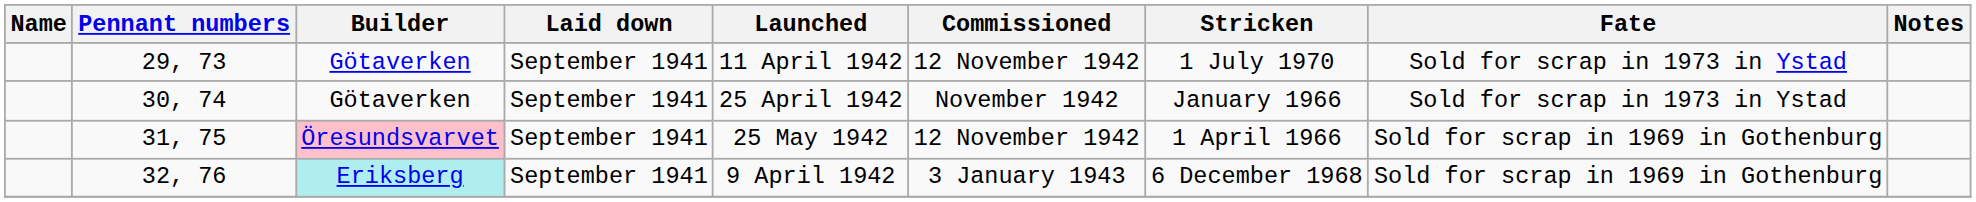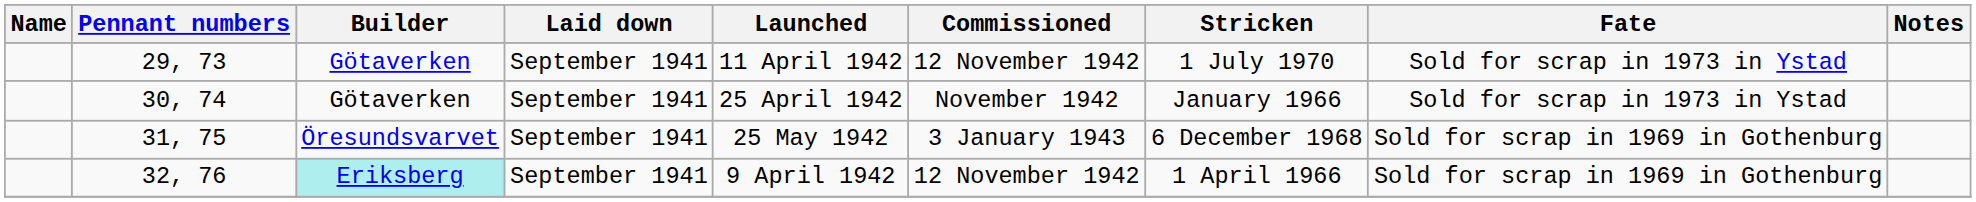(400, 139) pink background -> (400, 139) no background
(1027, 139) 12 November 1942 -> (1027, 139) 3 January 1943
(1257, 139) 1 April 1966 -> (1257, 139) 6 December 1968
(1027, 177) 3 January 1943 -> (1027, 177) 12 November 1942
(1257, 177) 6 December 1968 -> (1257, 177) 1 April 1966
